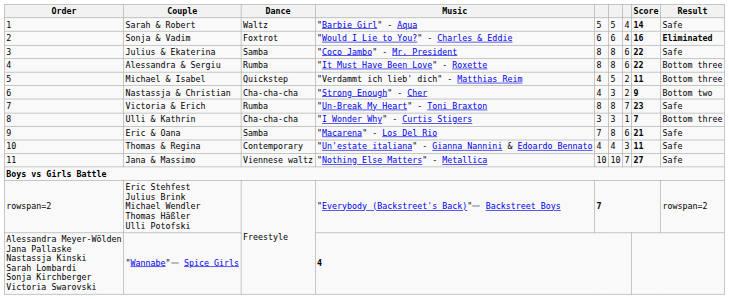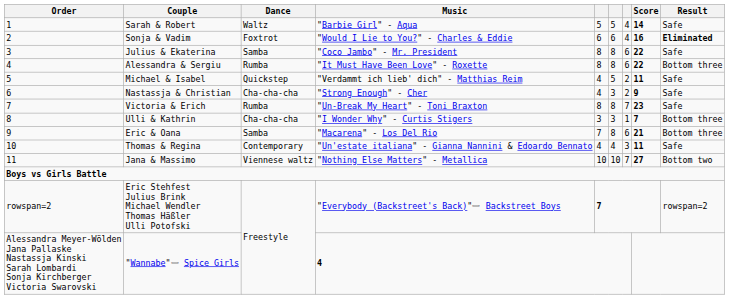(693, 79) Bottom three -> (672, 79) Safe
(688, 92) Bottom two -> (672, 92) Safe
(672, 133) Safe -> (693, 133) Bottom three
(672, 160) Safe -> (688, 160) Bottom two
